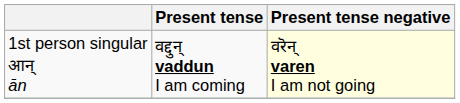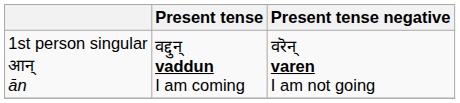(323, 65) lightyellow background -> (323, 65) no background
